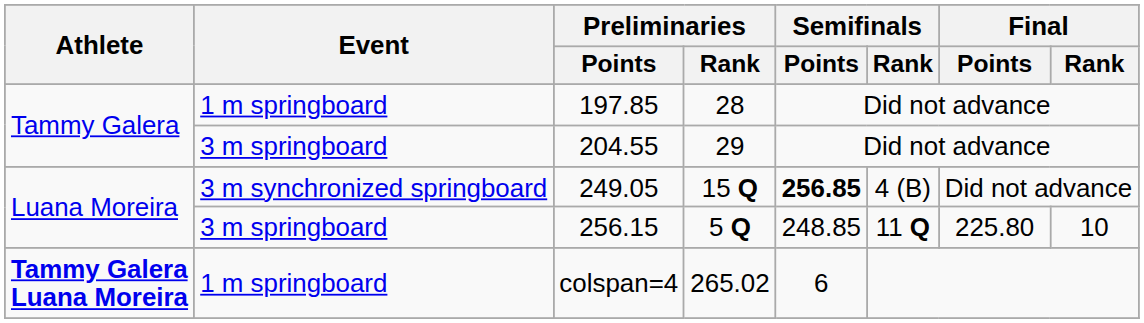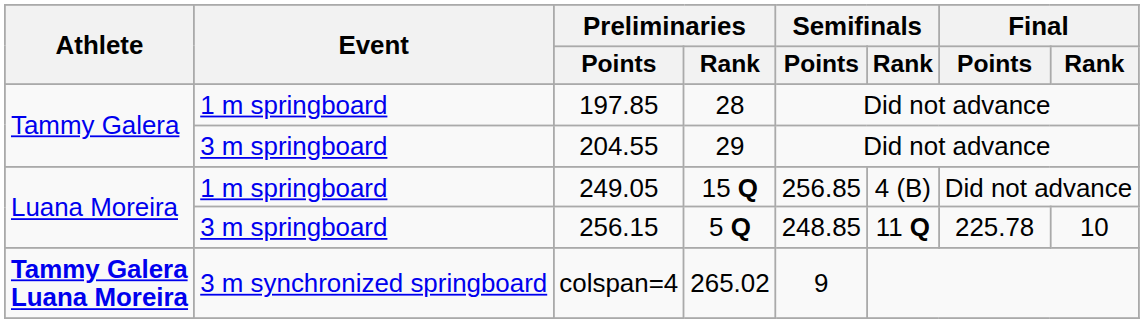(374, 187) 3 m synchronized springboard -> (294, 187) 1 m springboard
(821, 187) bold -> (821, 187) normal
(995, 228) 225.80 -> (995, 228) 225.78
(294, 284) 1 m springboard -> (374, 284) 3 m synchronized springboard
(821, 284) 6 -> (821, 284) 9
